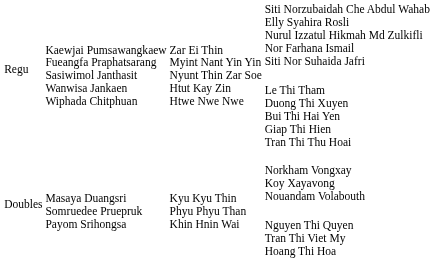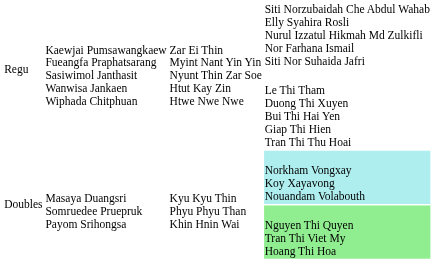(315, 183) no background -> (315, 183) paleturquoise background
(309, 238) no background -> (309, 238) lightgreen background
